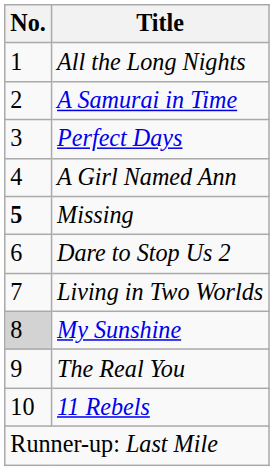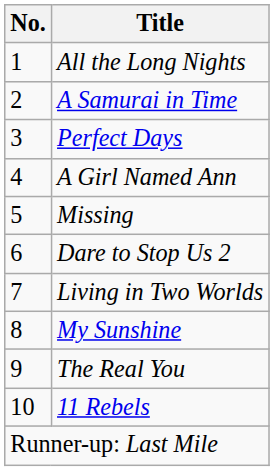(16, 215) bold -> (16, 215) normal
(16, 330) lightgrey background -> (16, 330) no background
